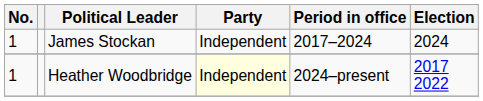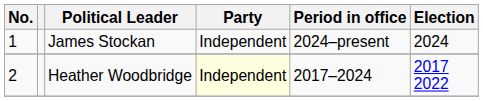(333, 42) 2017–2024 -> (341, 42) 2024–present
(13, 75) 1 -> (13, 75) 2
(341, 75) 2024–present -> (333, 75) 2017–2024
